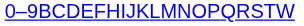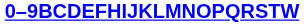(150, 11) normal -> (152, 11) bold
